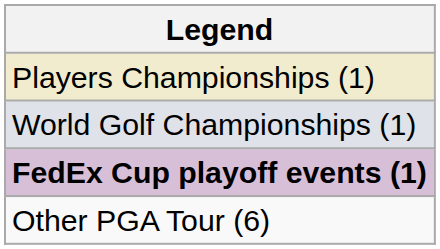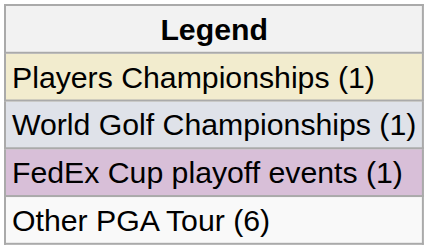(219, 173) bold -> (207, 173) normal
